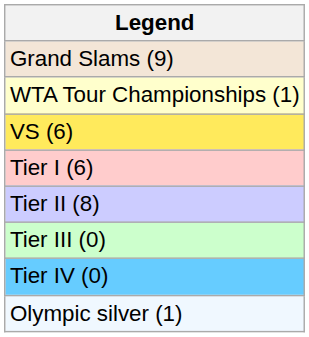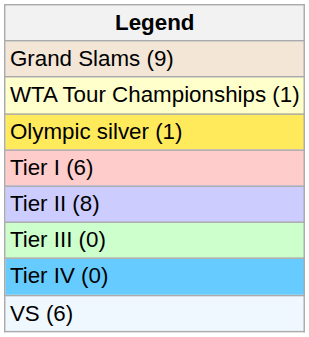(42, 130) VS (6) -> (96, 130) Olympic silver (1)
(96, 312) Olympic silver (1) -> (42, 312) VS (6)
